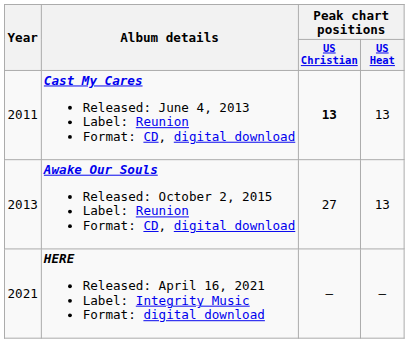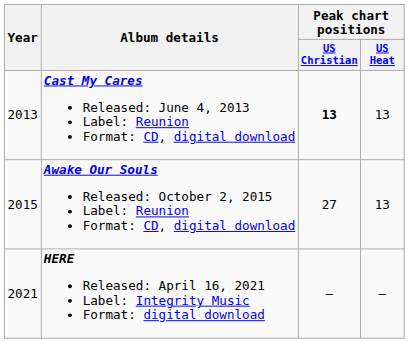(23, 115) 2011 -> (23, 115) 2013
(23, 204) 2013 -> (23, 204) 2015
